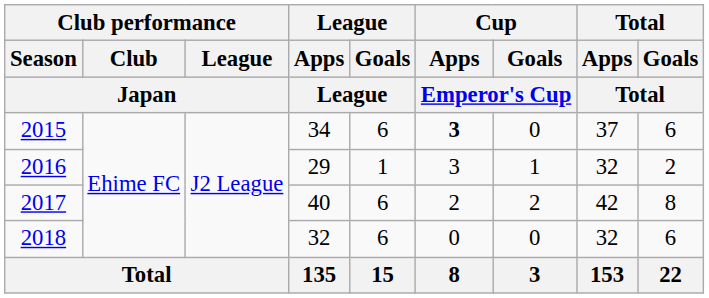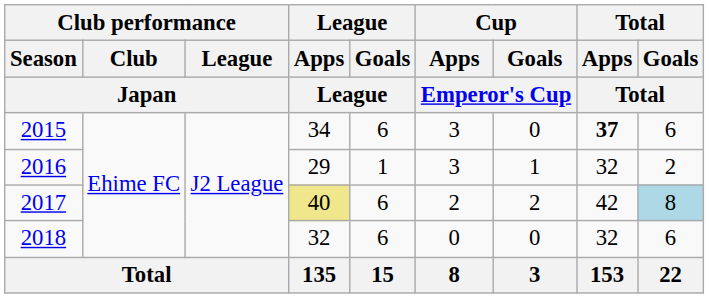(454, 130) bold -> (454, 130) normal
(607, 130) normal -> (607, 130) bold
(319, 202) no background -> (319, 202) khaki background
(671, 202) no background -> (671, 202) lightblue background
